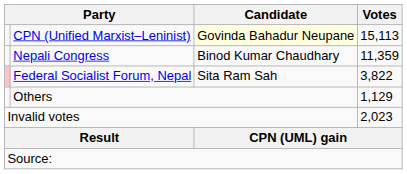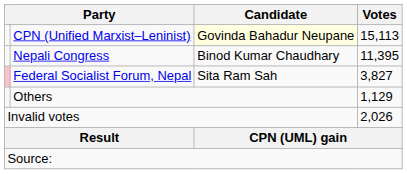(380, 55) 11,359 -> (380, 55) 11,395
(377, 76) 3,822 -> (377, 76) 3,827
(377, 117) 2,023 -> (377, 117) 2,026
